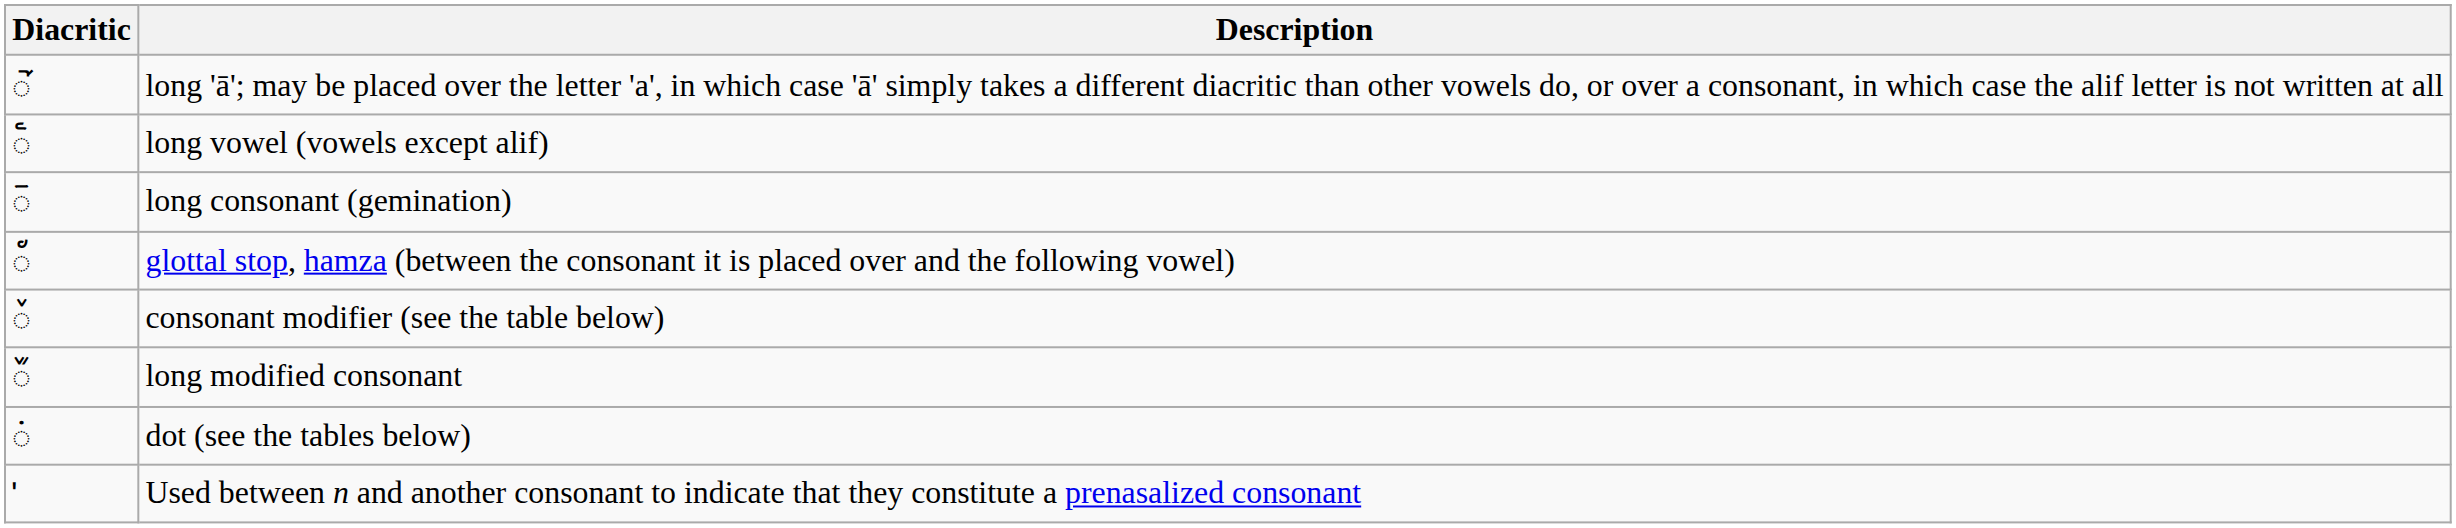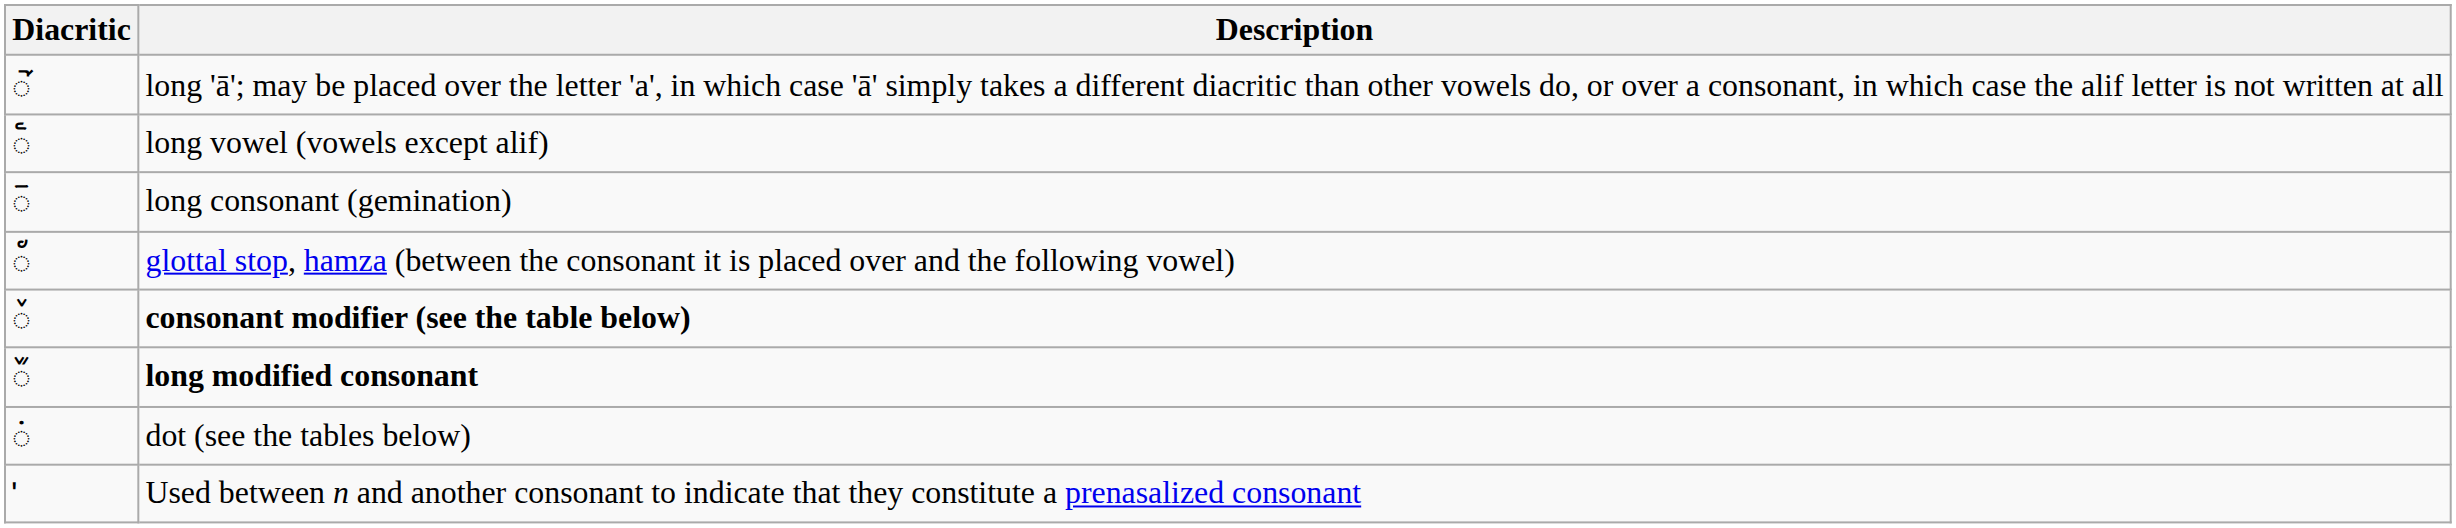(405, 318) normal -> (418, 318) bold
(304, 376) normal -> (312, 376) bold
